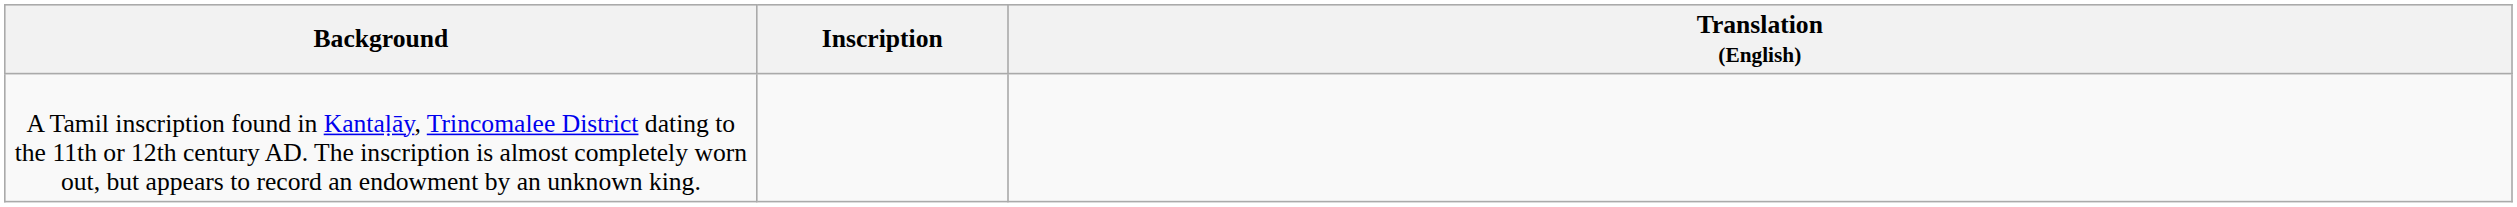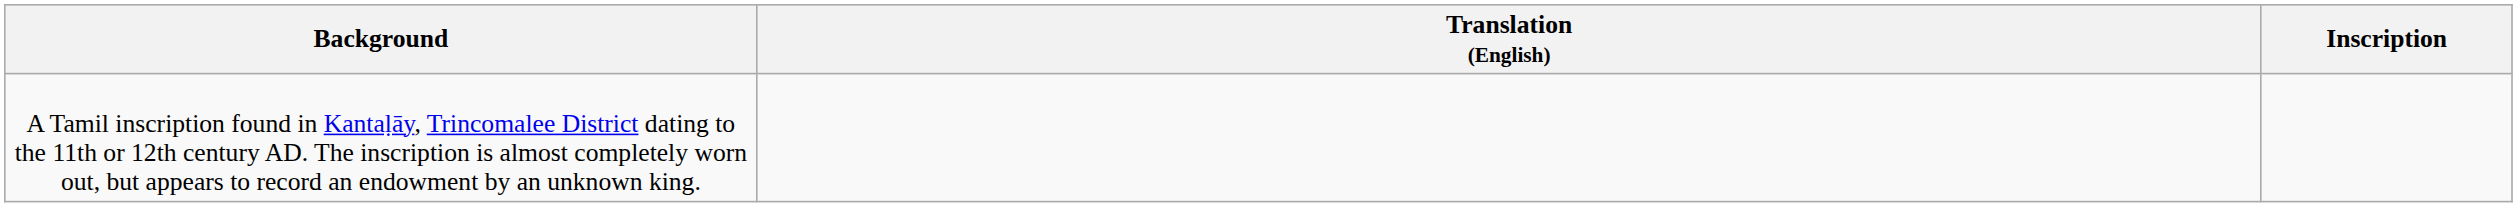columns swapped: (1760, 39) <-> (882, 39)
